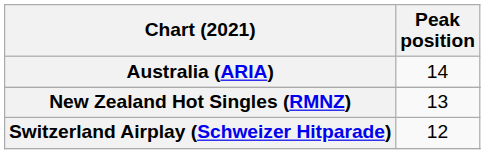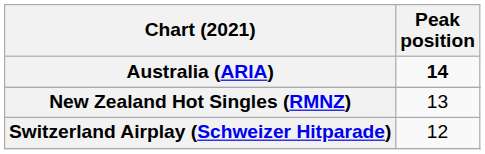(438, 71) normal -> (438, 71) bold
